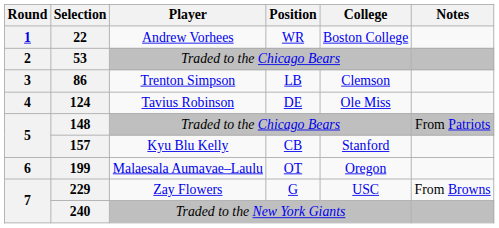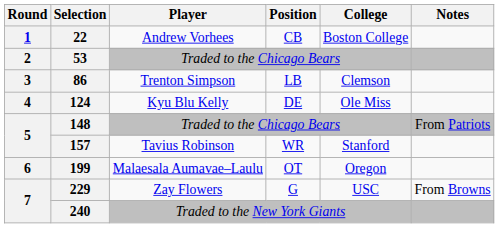(293, 37) WR -> (293, 37) CB
(188, 102) Tavius Robinson -> (188, 102) Kyu Blu Kelly
(188, 146) Kyu Blu Kelly -> (188, 146) Tavius Robinson
(293, 146) CB -> (293, 146) WR
